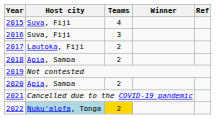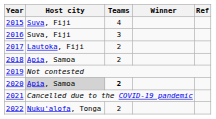(51, 83) no background -> (51, 83) lightgrey background
(119, 83) normal -> (119, 83) bold
(64, 108) lightblue background -> (64, 108) no background
(119, 108) gold background -> (119, 108) no background
